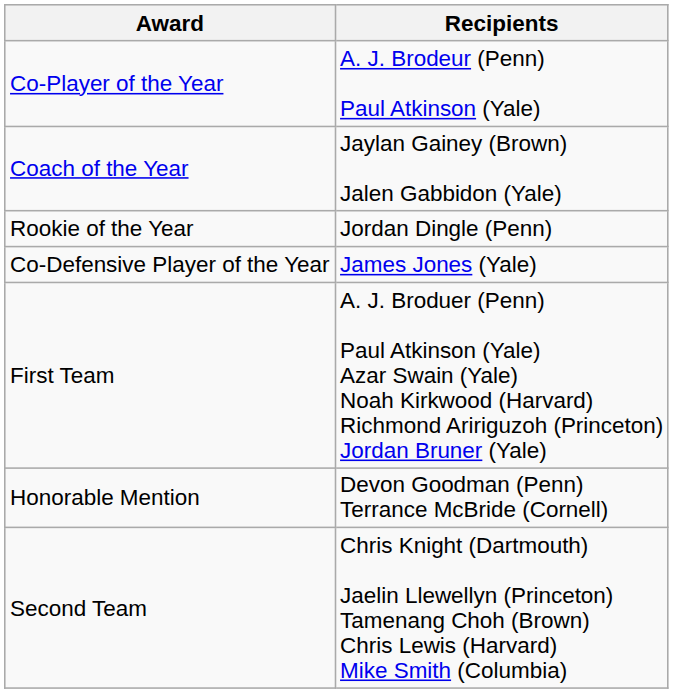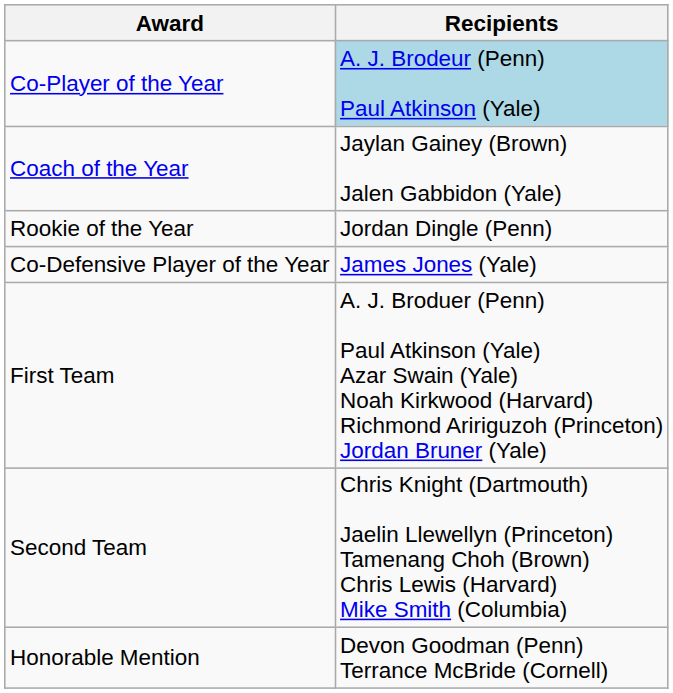(442, 83) no background -> (442, 83) lightblue background
rows swapped: (78, 608) <-> (105, 498)
